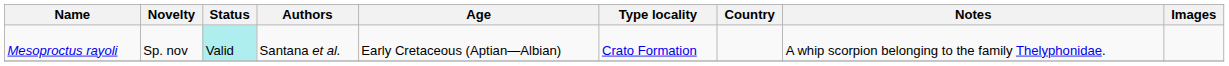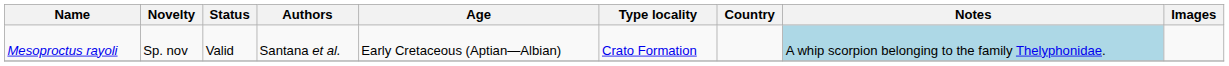(220, 50) paleturquoise background -> (220, 50) no background
(946, 50) no background -> (946, 50) lightblue background
